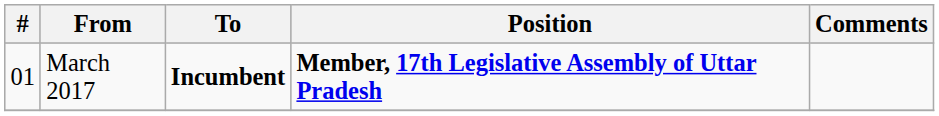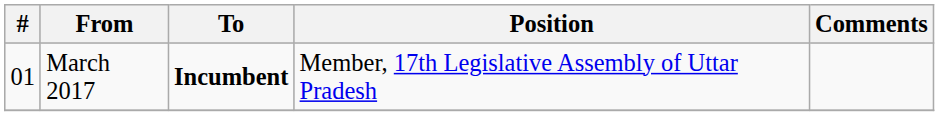(526, 76) bold -> (519, 76) normal
